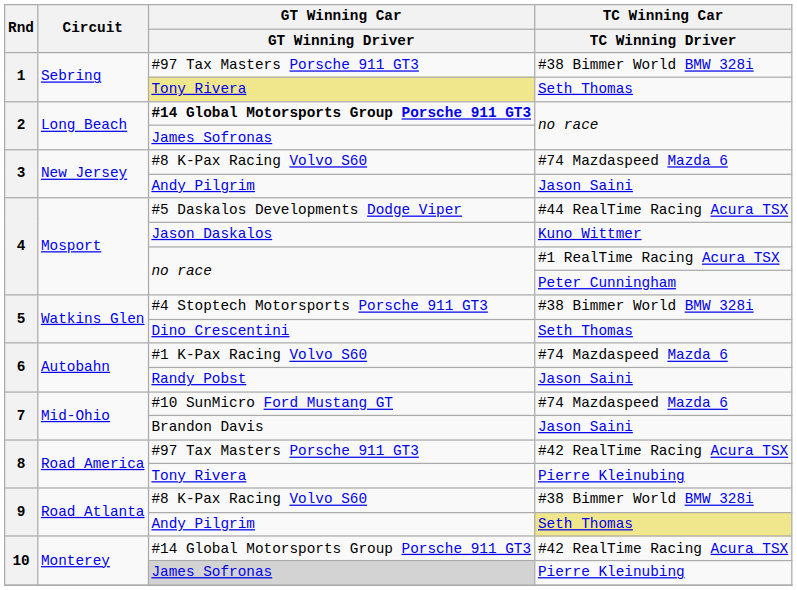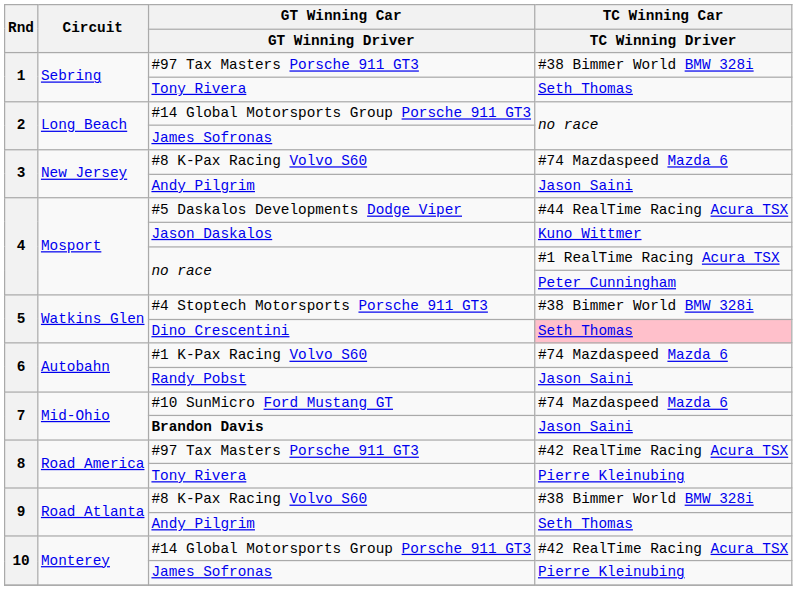(199, 89) khaki background -> (199, 89) no background
(341, 113) bold -> (341, 113) normal
(585, 331) no background -> (585, 331) pink background
(208, 427) normal -> (208, 427) bold
(585, 524) khaki background -> (585, 524) no background
(212, 572) lightgrey background -> (212, 572) no background
